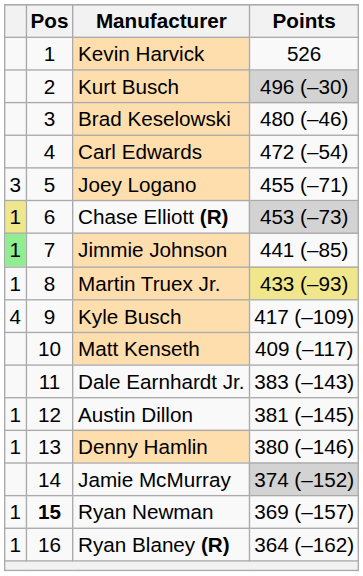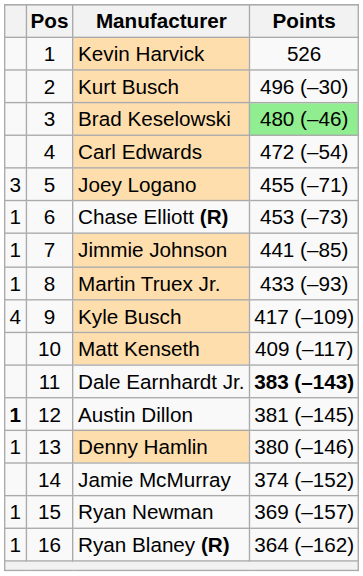(304, 87) lightgrey background -> (304, 87) no background
(304, 119) no background -> (304, 119) lightgreen background
(15, 218) khaki background -> (15, 218) no background
(304, 218) lightgrey background -> (304, 218) no background
(15, 250) lightgreen background -> (15, 250) no background
(304, 283) khaki background -> (304, 283) no background
(304, 381) normal -> (304, 381) bold
(15, 414) normal -> (15, 414) bold
(304, 479) lightgrey background -> (304, 479) no background
(50, 512) bold -> (50, 512) normal
